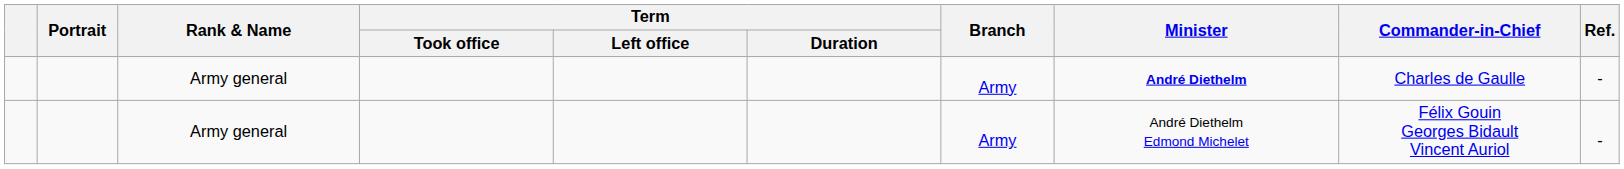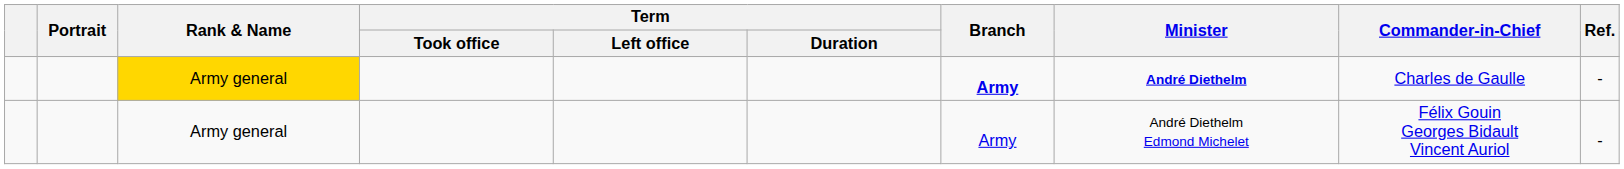(239, 78) no background -> (239, 78) gold background
(997, 87) normal -> (997, 87) bold
